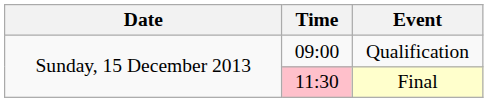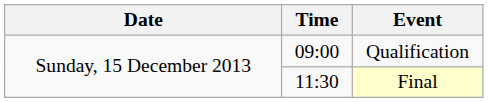(317, 81) pink background -> (317, 81) no background
